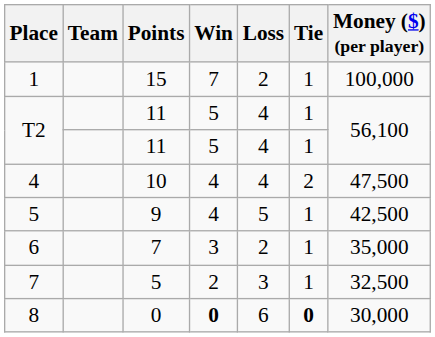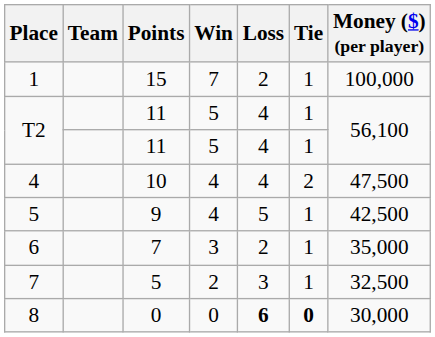(214, 315) bold -> (214, 315) normal
(263, 315) normal -> (263, 315) bold
